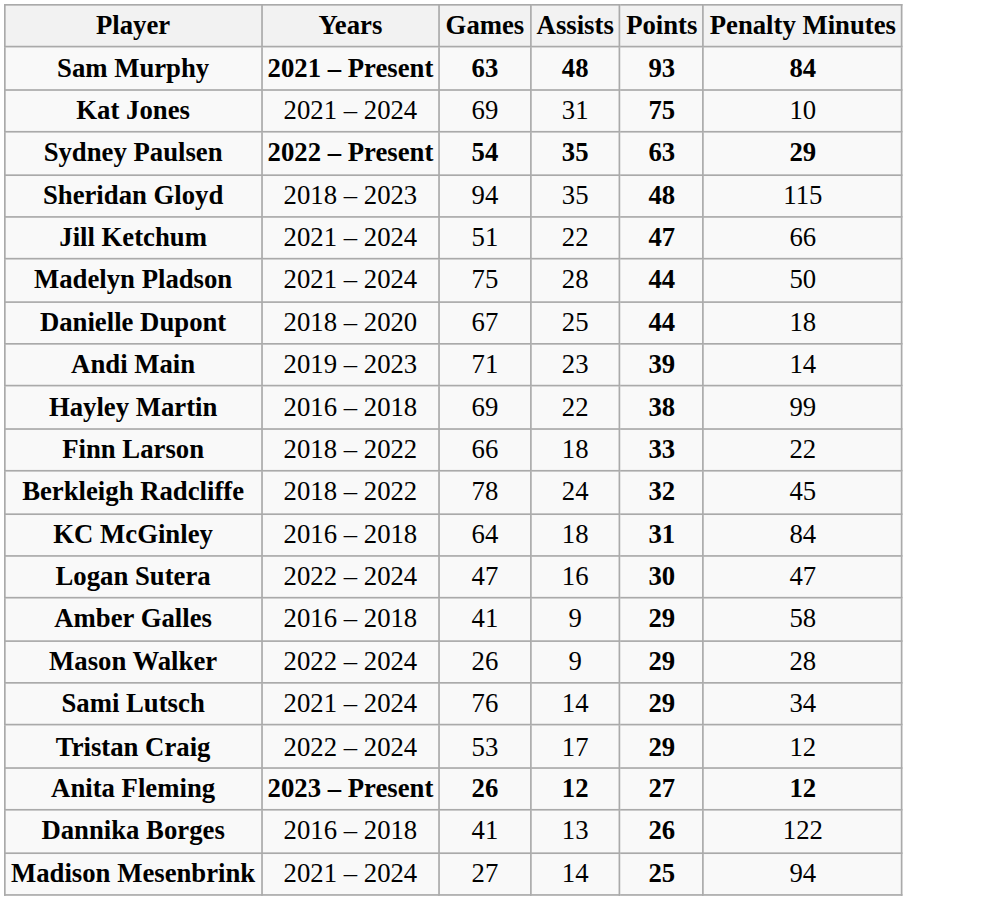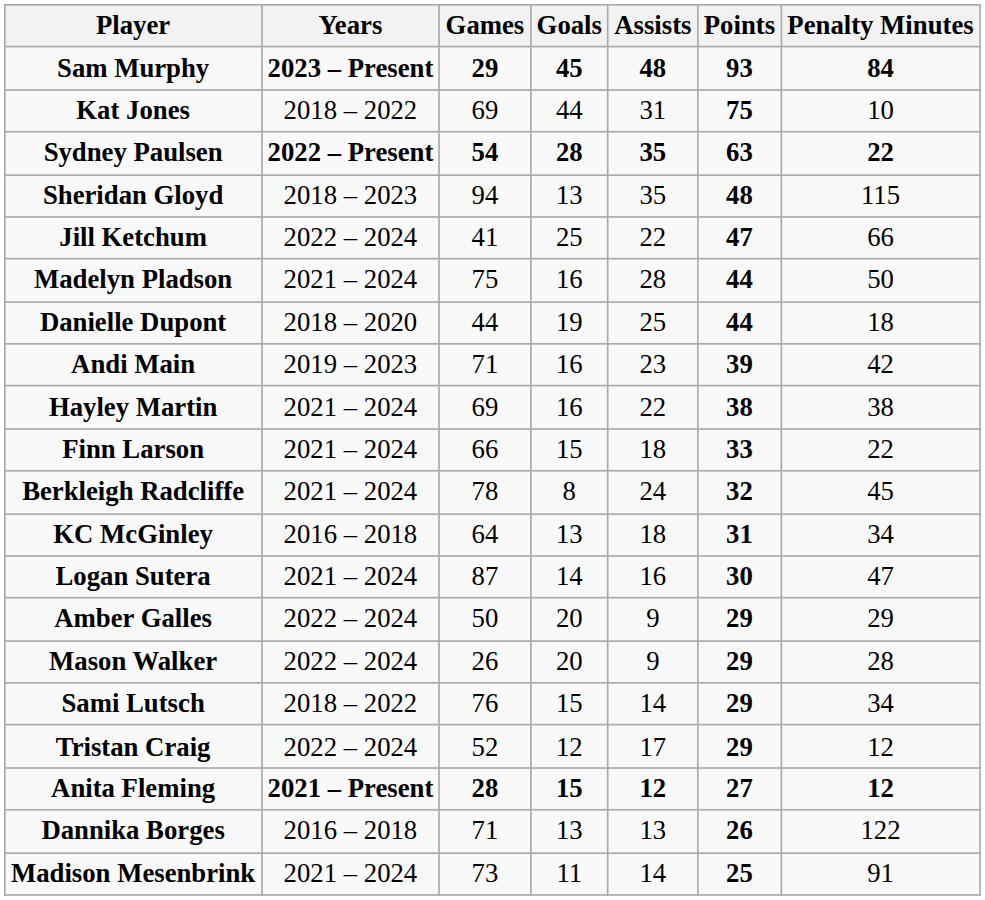+ column: (569, 25)
(350, 68) 2021 – Present -> (350, 68) 2023 – Present
(485, 68) 63 -> (485, 68) 29
(350, 110) 2021 – 2024 -> (350, 110) 2018 – 2022
(803, 152) 29 -> (880, 152) 22
(350, 237) 2021 – 2024 -> (350, 237) 2022 – 2024
(485, 237) 51 -> (485, 237) 41
(485, 322) 67 -> (485, 322) 44
(803, 364) 14 -> (880, 364) 42
(350, 407) 2016 – 2018 -> (350, 407) 2021 – 2024
(803, 407) 99 -> (880, 407) 38
(350, 449) 2018 – 2022 -> (350, 449) 2021 – 2024
(350, 491) 2018 – 2022 -> (350, 491) 2021 – 2024
(803, 534) 84 -> (880, 534) 34
(350, 576) 2022 – 2024 -> (350, 576) 2021 – 2024
(485, 576) 47 -> (485, 576) 87
(350, 618) 2016 – 2018 -> (350, 618) 2022 – 2024
(485, 618) 41 -> (485, 618) 50
(803, 618) 58 -> (880, 618) 29
(350, 703) 2021 – 2024 -> (350, 703) 2018 – 2022
(485, 746) 53 -> (485, 746) 52
(350, 788) 2023 – Present -> (350, 788) 2021 – Present
(485, 788) 26 -> (485, 788) 28
(485, 830) 41 -> (485, 830) 71
(485, 873) 27 -> (485, 873) 73
(803, 873) 94 -> (880, 873) 91
